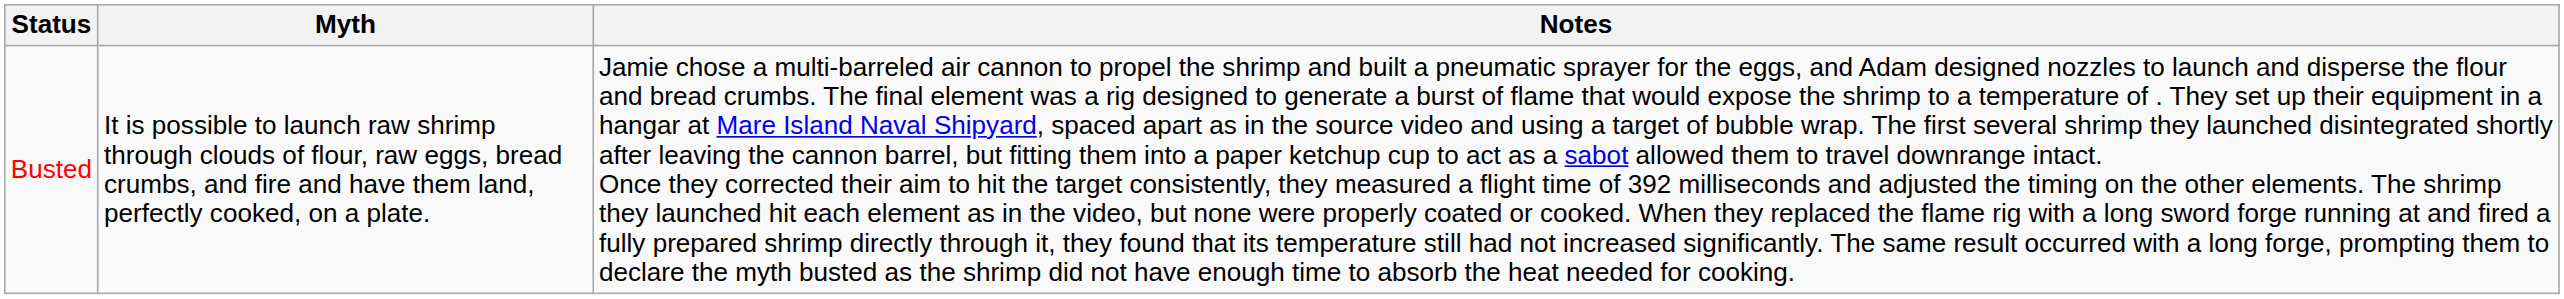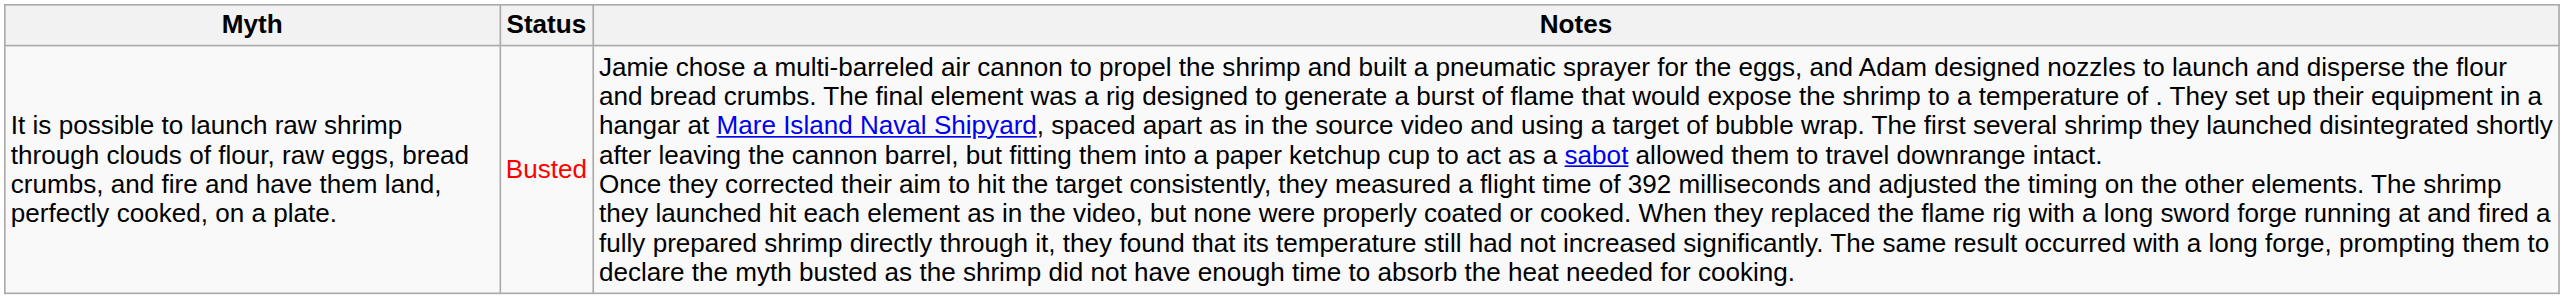columns swapped: (345, 25) <-> (51, 25)
